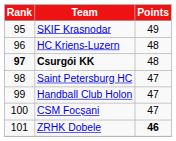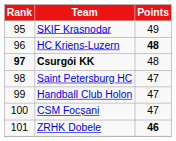(153, 45) normal -> (153, 45) bold
